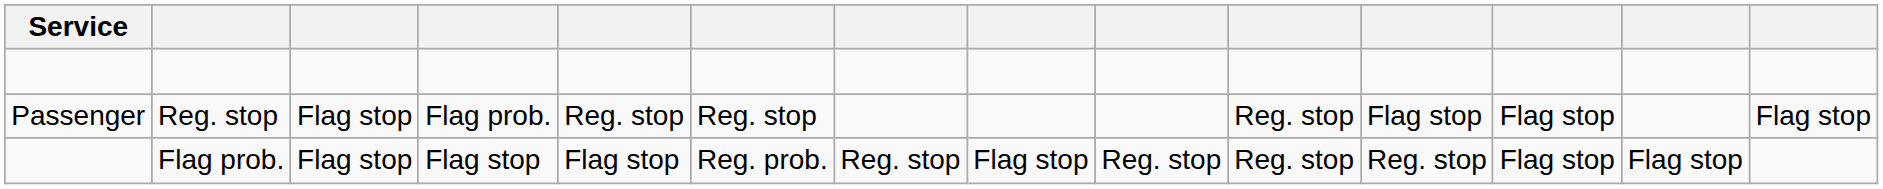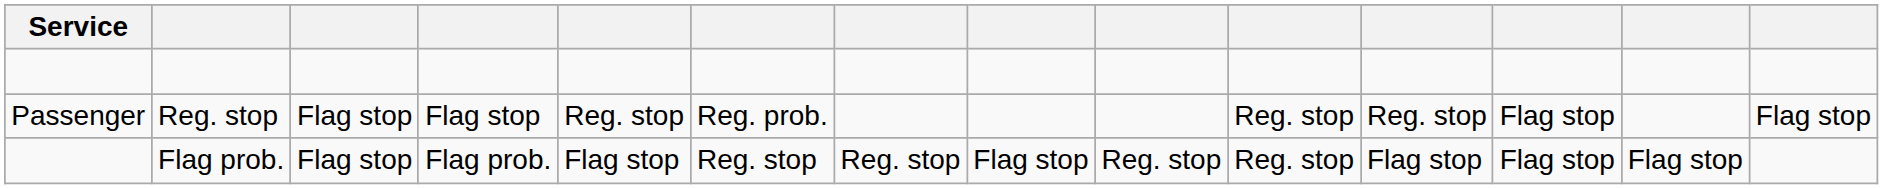(488, 115) Flag prob. -> (483, 115) Flag stop
(757, 115) Reg. stop -> (762, 115) Reg. prob.
(1425, 115) Flag stop -> (1427, 115) Reg. stop
(483, 159) Flag stop -> (488, 159) Flag prob.
(762, 159) Reg. prob. -> (757, 159) Reg. stop
(1427, 159) Reg. stop -> (1425, 159) Flag stop
